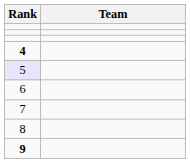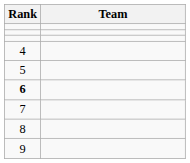(23, 50) bold -> (23, 50) normal
(23, 70) lavender background -> (23, 70) no background
(23, 89) normal -> (23, 89) bold
(23, 148) bold -> (23, 148) normal
